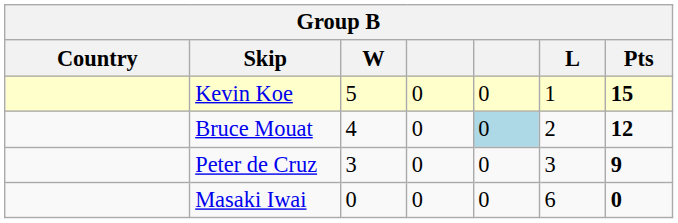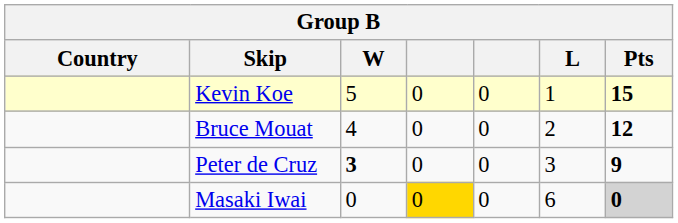(484, 128) lightblue background -> (484, 128) no background
(351, 164) normal -> (351, 164) bold
(417, 199) no background -> (417, 199) gold background
(616, 199) no background -> (616, 199) lightgrey background
